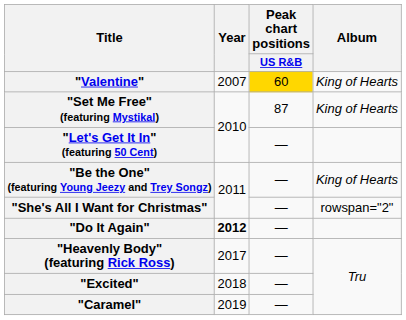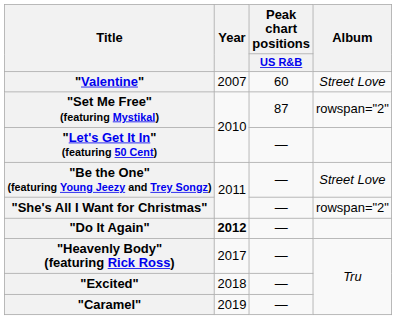(281, 81) gold background -> (281, 81) no background
(357, 81) King of Hearts -> (352, 81) Street Love
(357, 109) King of Hearts -> (352, 109) rowspan="2"
(357, 179) King of Hearts -> (352, 179) Street Love
